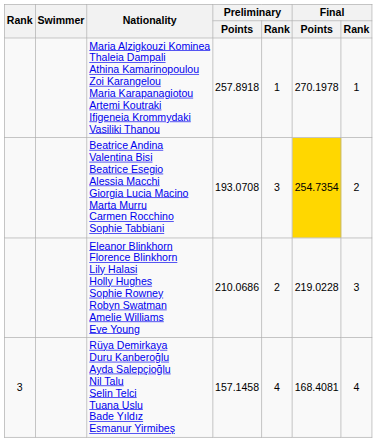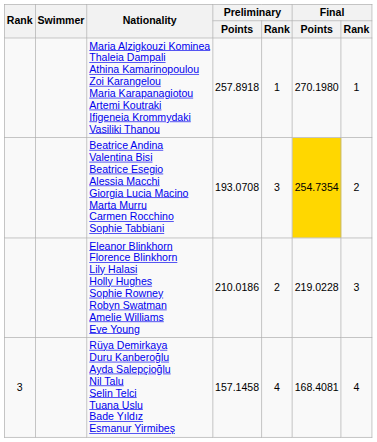(317, 87) 270.1978 -> (317, 87) 270.1980
(237, 287) 210.0686 -> (237, 287) 210.0186
